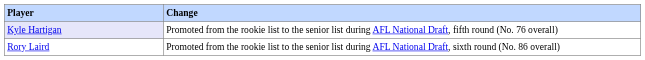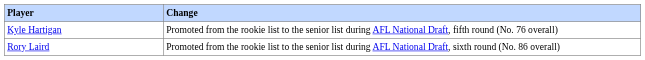(34, 30) lavender background -> (34, 30) no background
